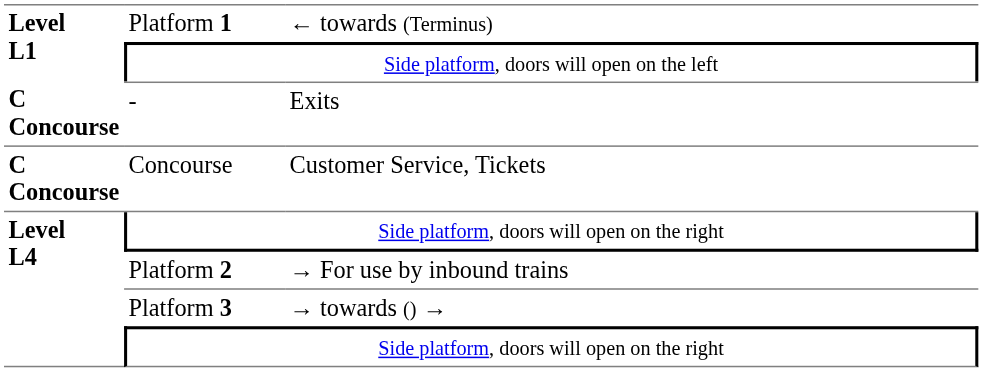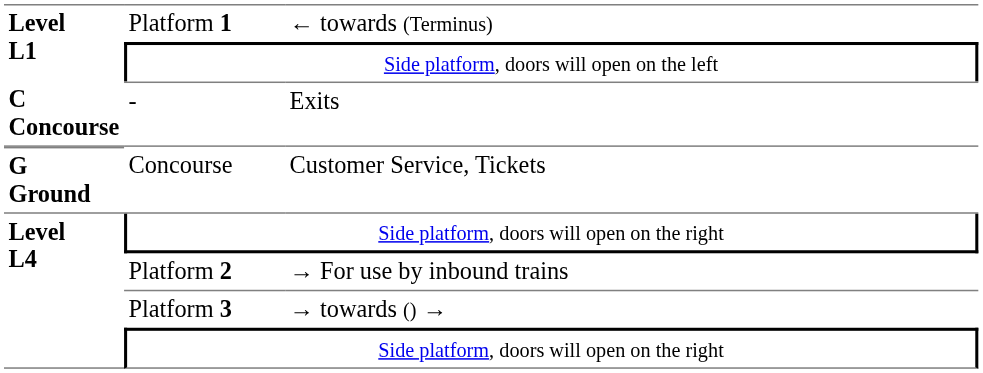(64, 178) C Concourse -> (50, 180) G Ground
